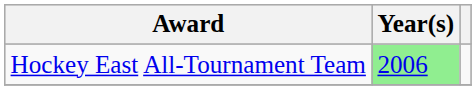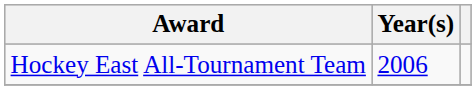(403, 64) lightgreen background -> (403, 64) no background
